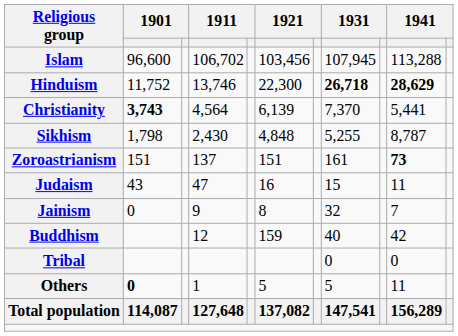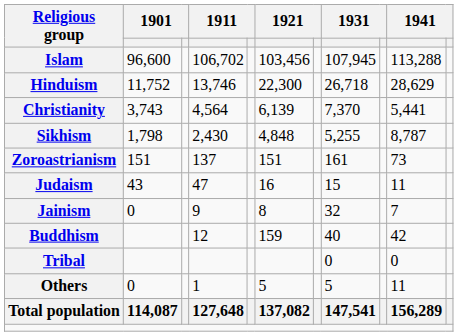(346, 85) bold -> (346, 85) normal
(412, 85) bold -> (412, 85) normal
(145, 110) bold -> (145, 110) normal
(398, 160) bold -> (398, 160) normal
(131, 286) bold -> (131, 286) normal
